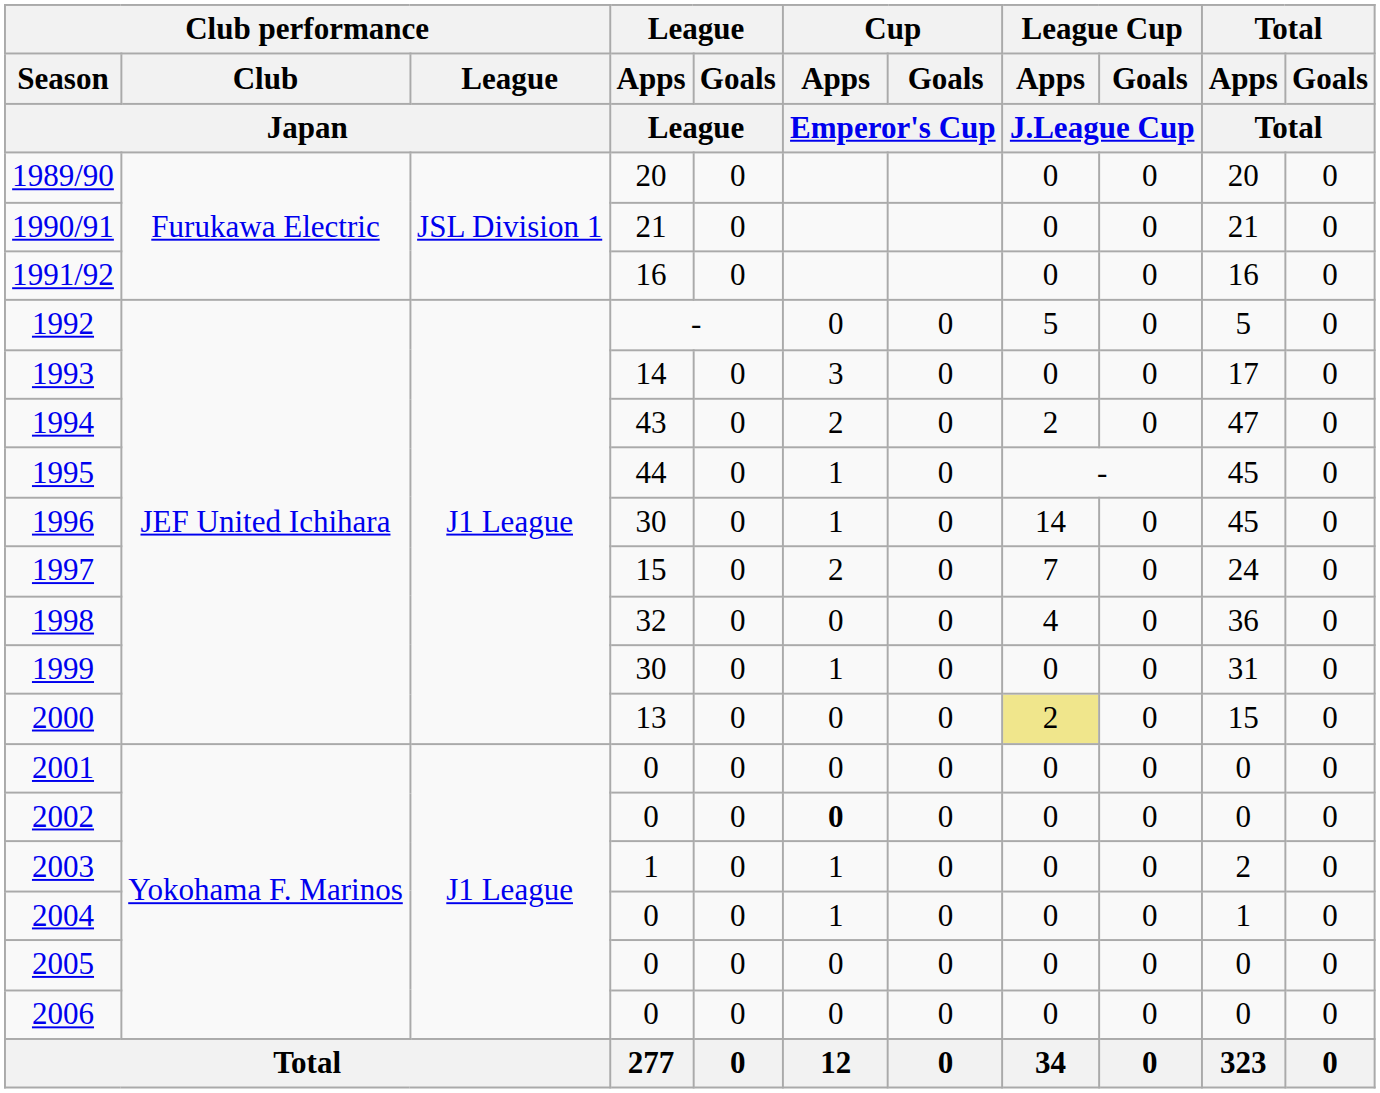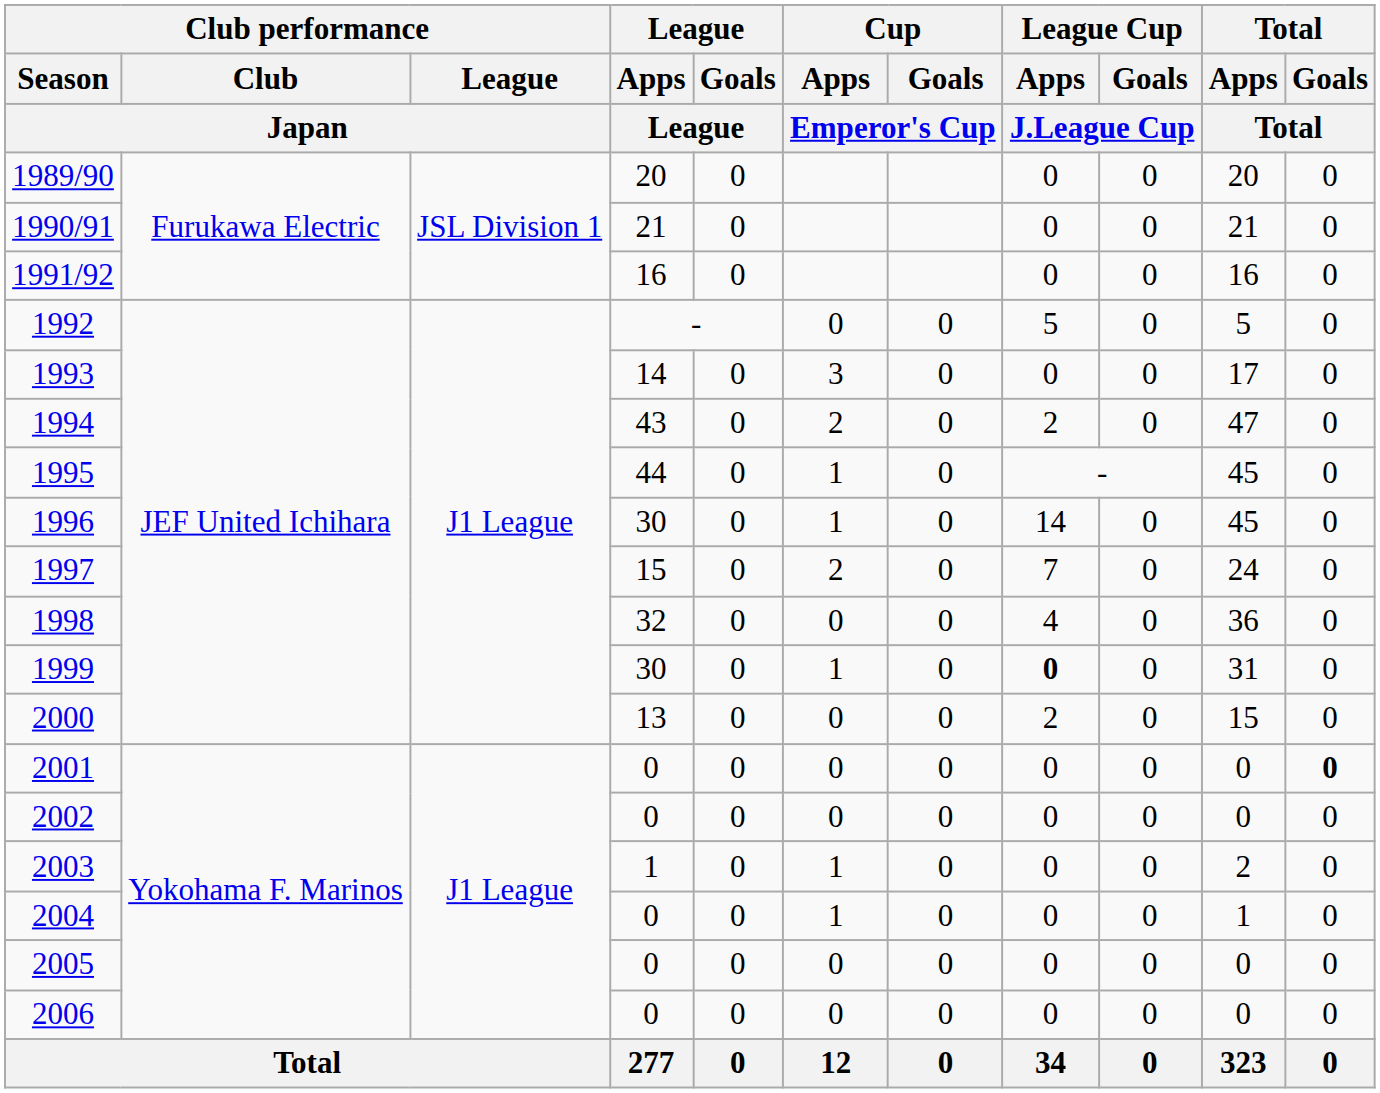(1050, 669) normal -> (1050, 669) bold
(1050, 718) khaki background -> (1050, 718) no background
(1330, 767) normal -> (1330, 767) bold
(836, 816) bold -> (836, 816) normal
